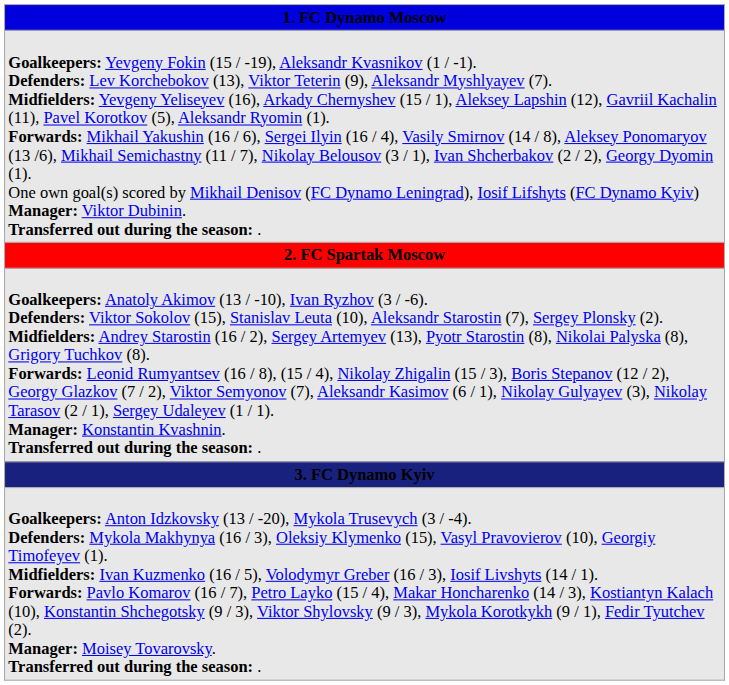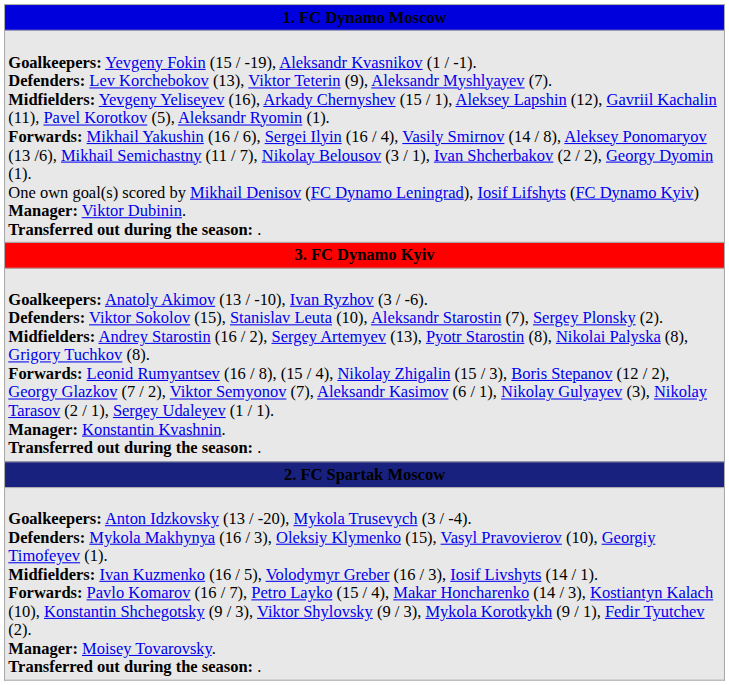(364, 255) 2. FC Spartak Moscow -> (364, 255) 3. FC Dynamo Kyiv
(364, 474) 3. FC Dynamo Kyiv -> (364, 474) 2. FC Spartak Moscow
